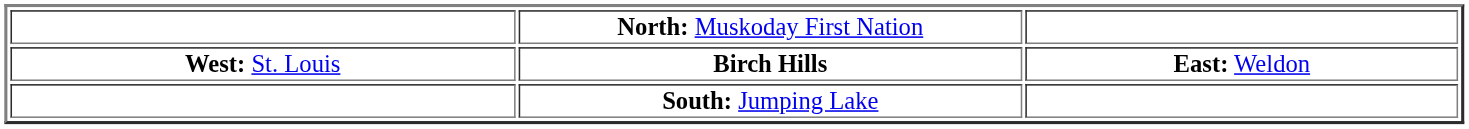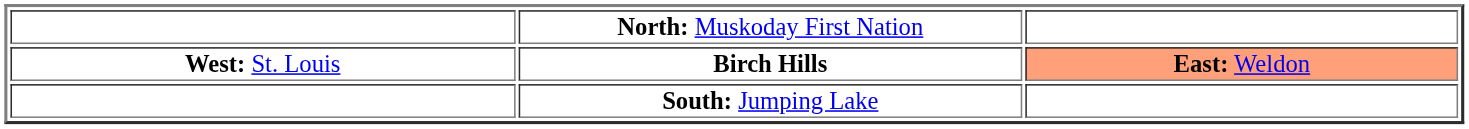(1242, 63) no background -> (1242, 63) lightsalmon background
